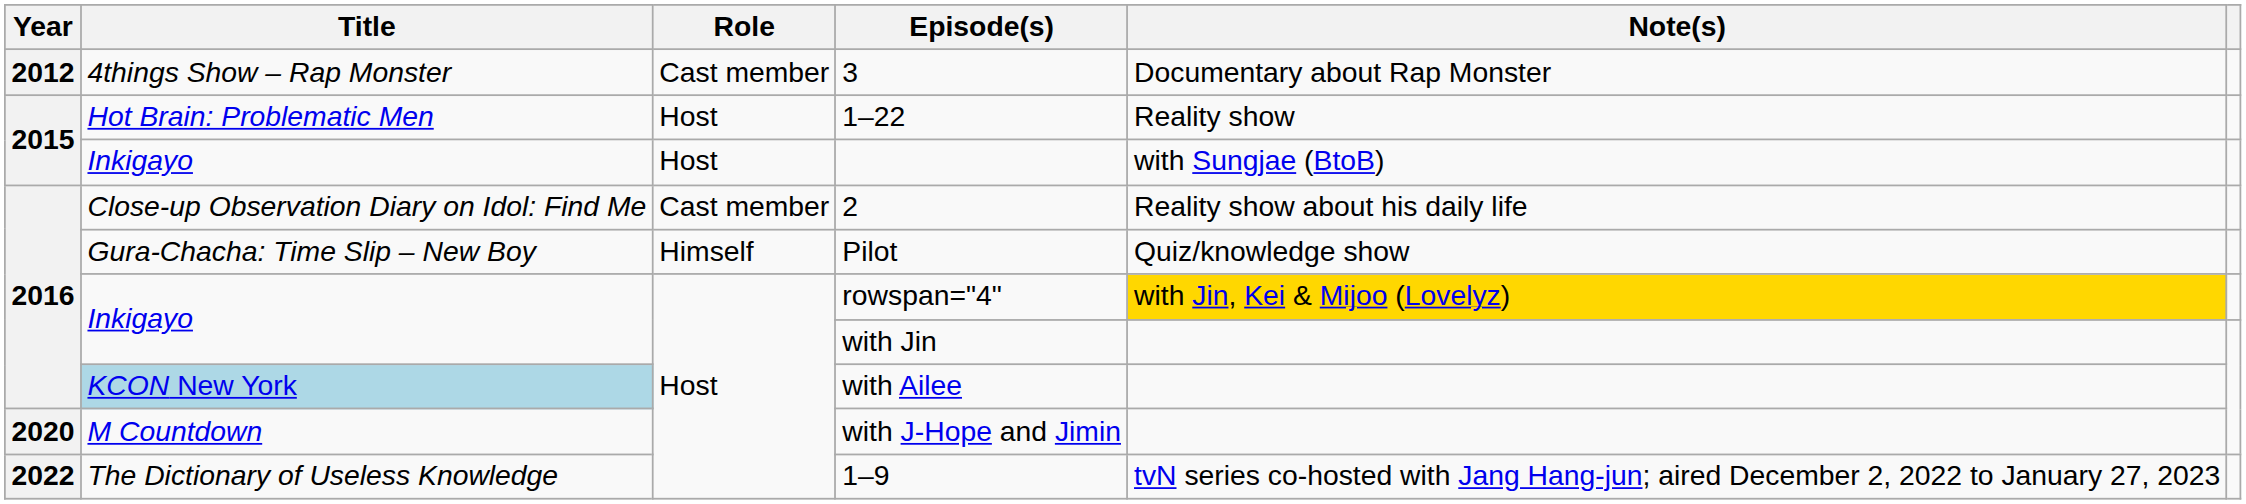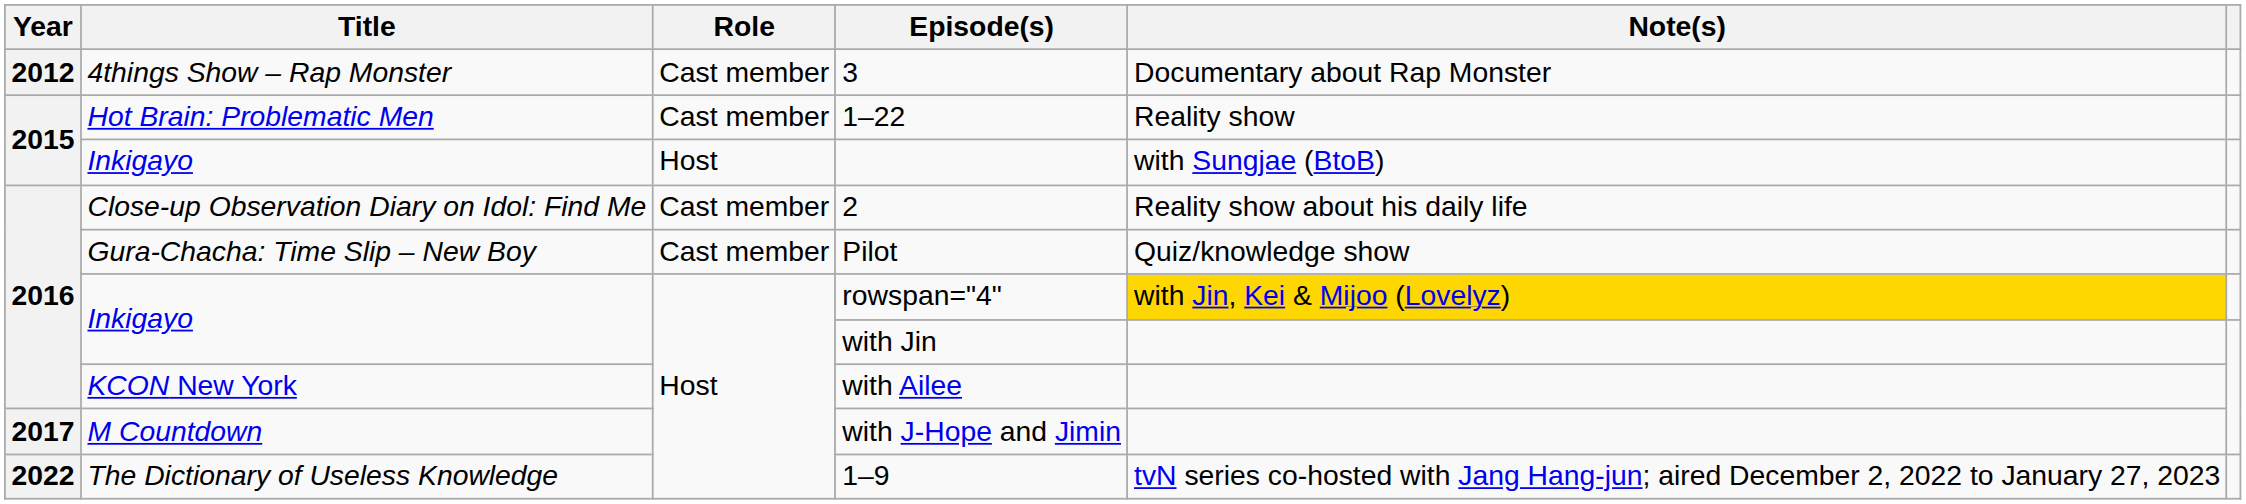(688, 116) Host -> (744, 116) Cast member
(707, 251) Himself -> (744, 251) Cast member
(192, 386) lightblue background -> (192, 386) no background
(43, 431) 2020 -> (43, 431) 2017
